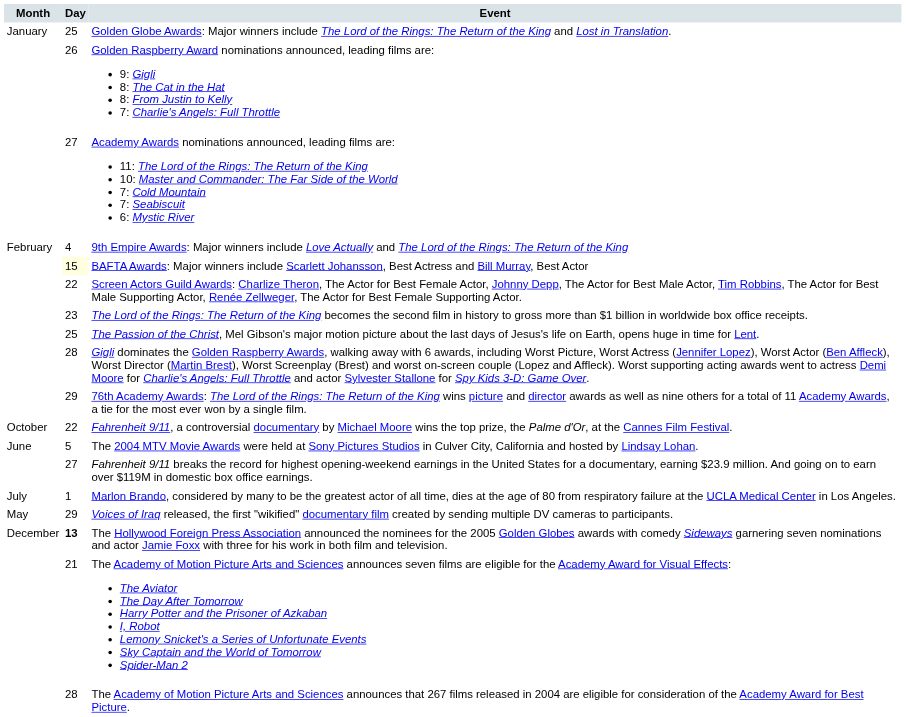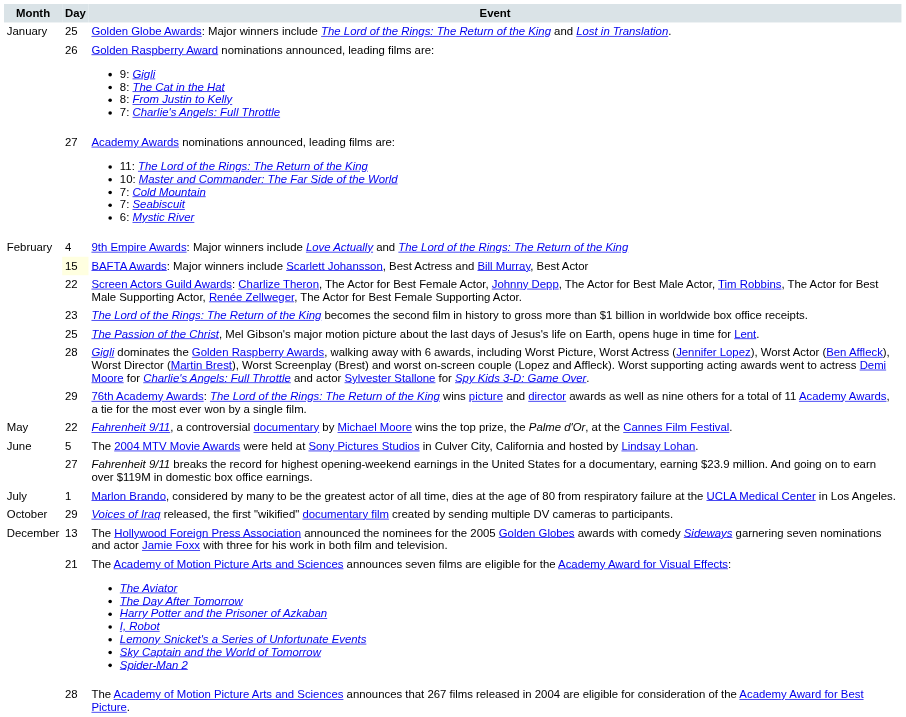(27, 428) October -> (18, 428) May
(18, 514) May -> (27, 514) October
(71, 533) bold -> (71, 533) normal
